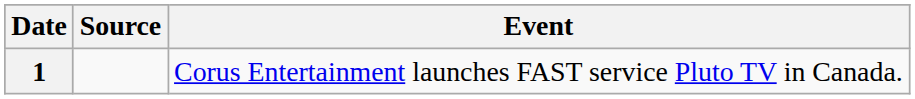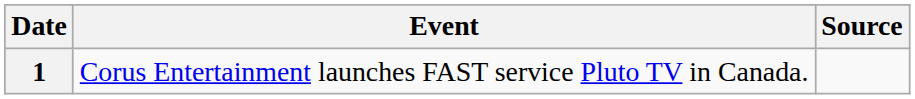columns swapped: (538, 26) <-> (120, 26)
